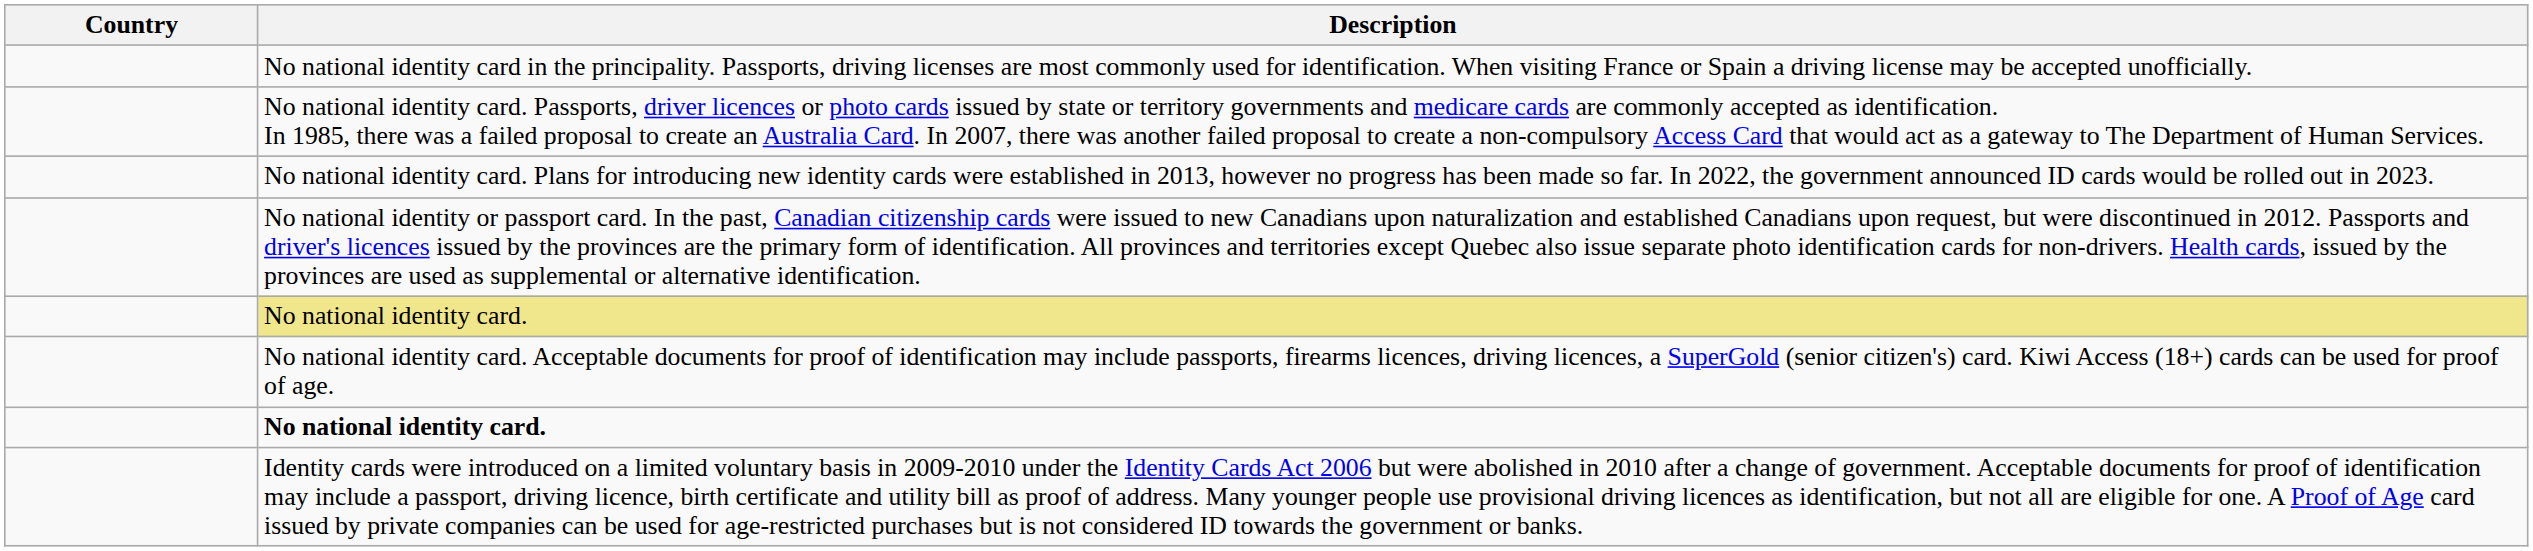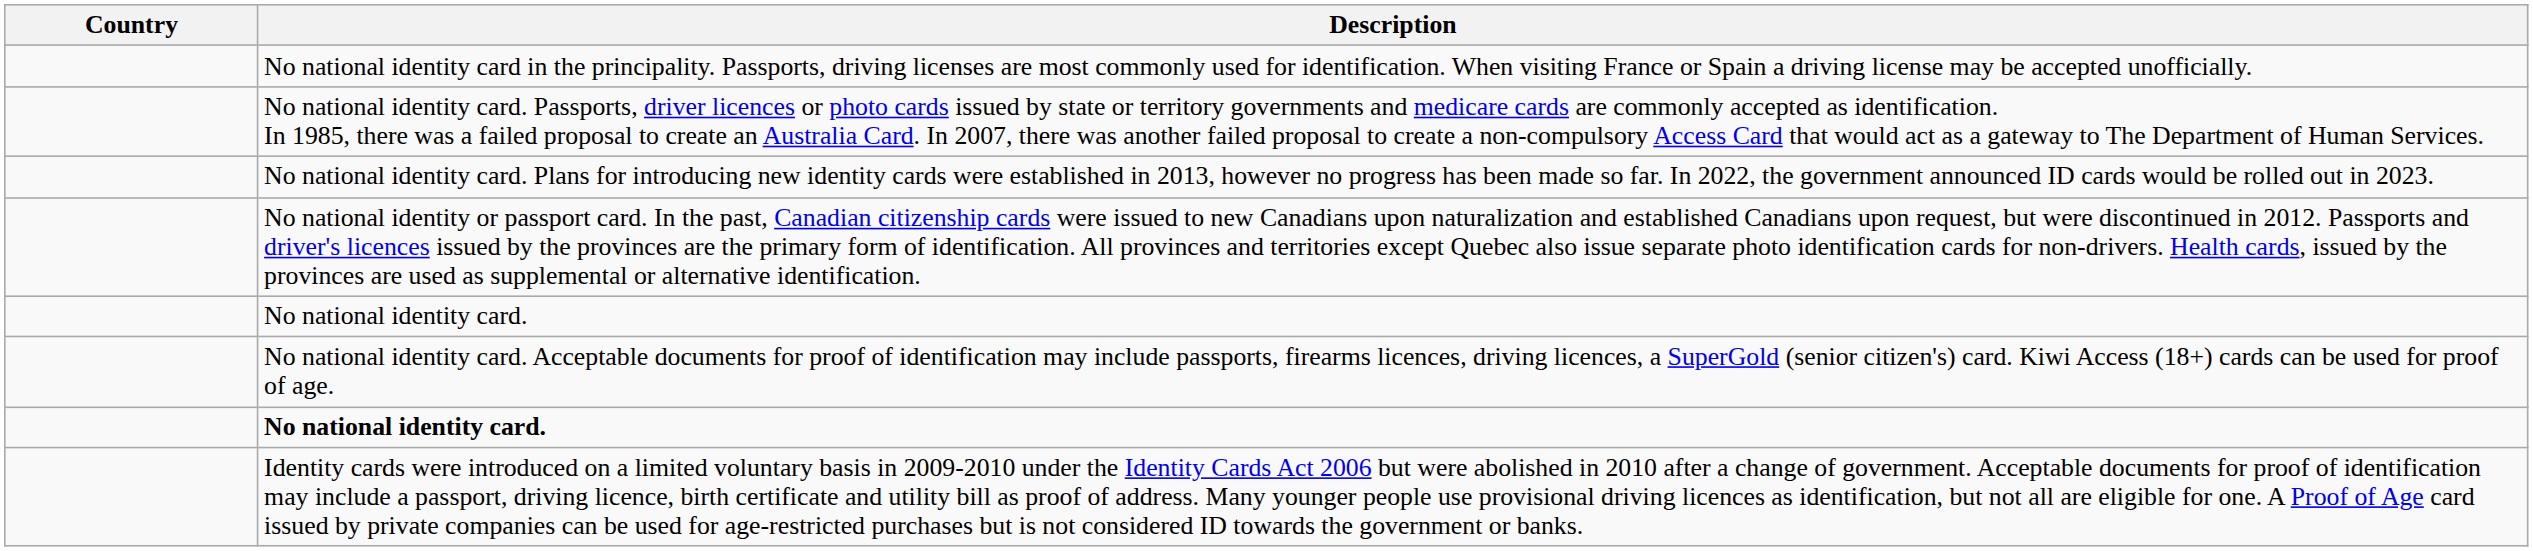(396, 316) khaki background -> (396, 316) no background
